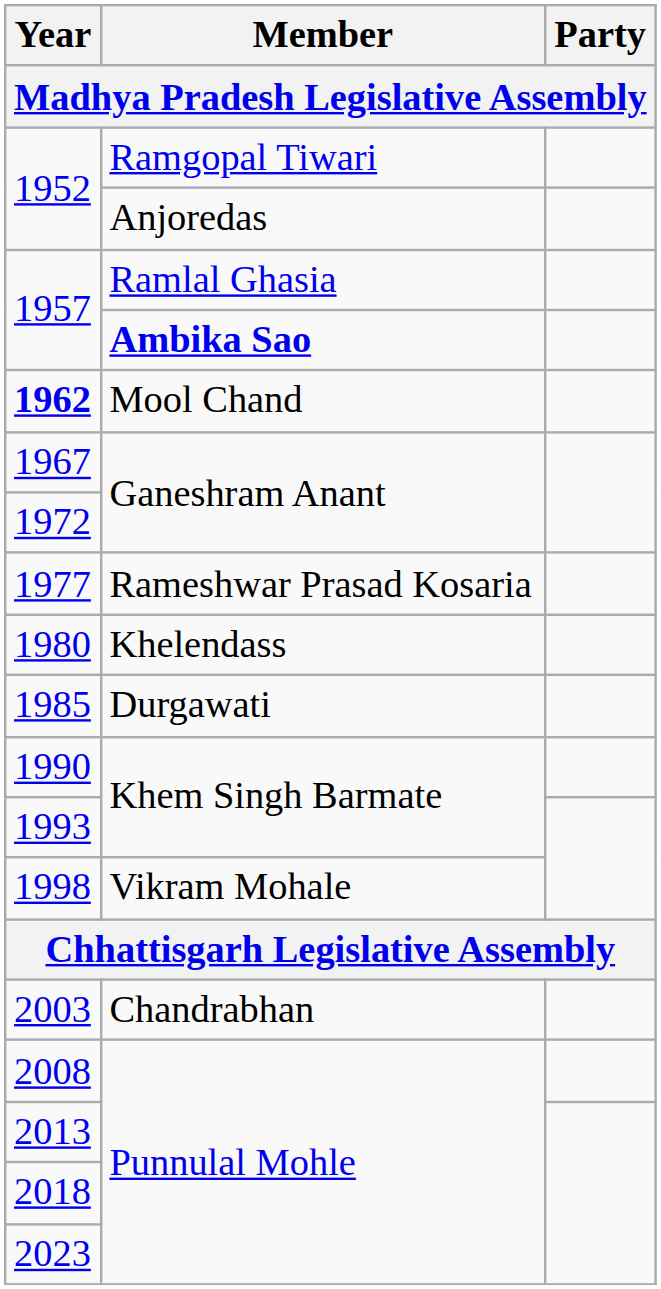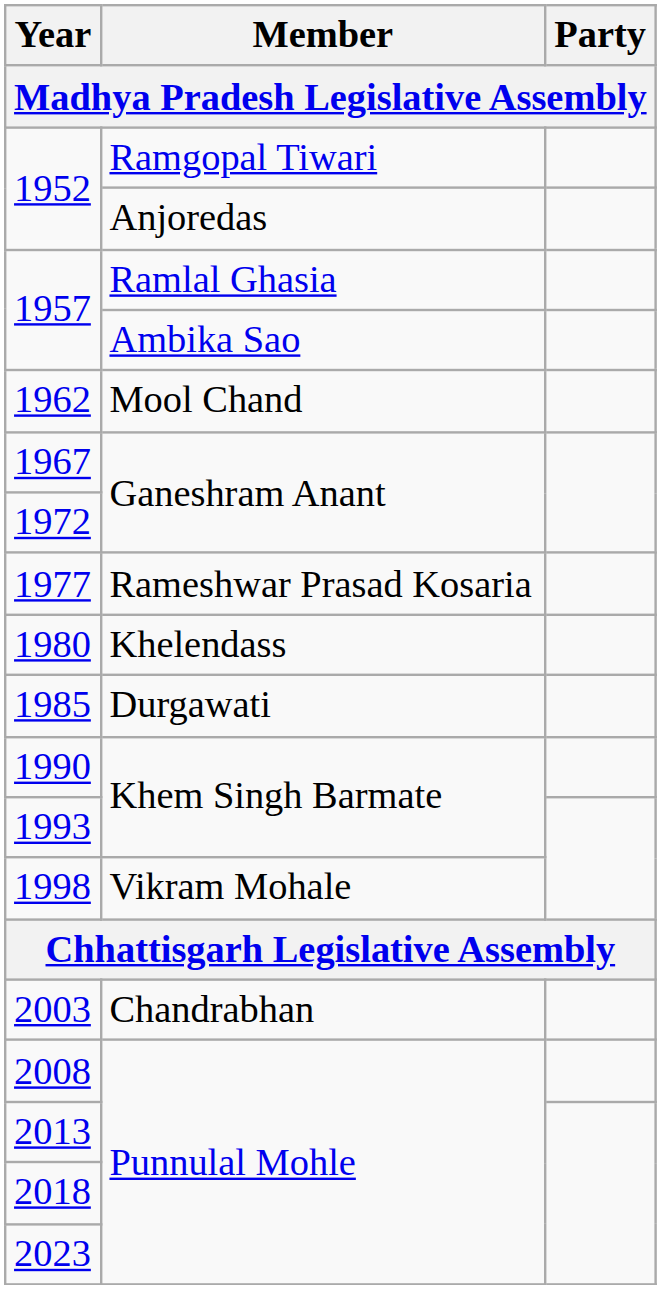(210, 339) bold -> (205, 339) normal
(52, 400) bold -> (52, 400) normal
